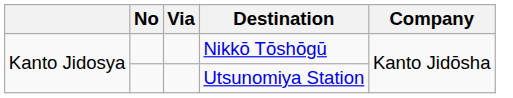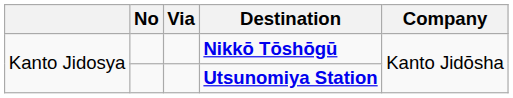(265, 48) normal -> (270, 48) bold
(284, 78) normal -> (291, 78) bold
